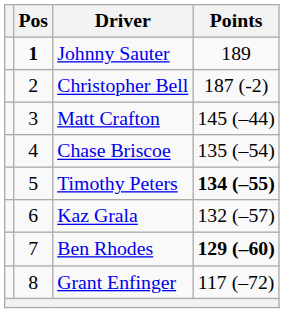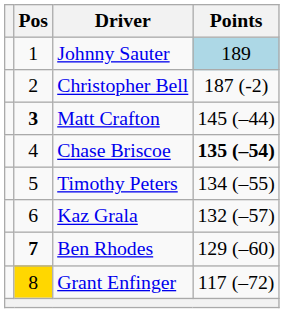(33, 53) bold -> (33, 53) normal
(236, 53) no background -> (236, 53) lightblue background
(33, 118) normal -> (33, 118) bold
(236, 151) normal -> (236, 151) bold
(236, 183) bold -> (236, 183) normal
(33, 249) normal -> (33, 249) bold
(236, 249) bold -> (236, 249) normal
(33, 281) no background -> (33, 281) gold background
